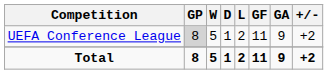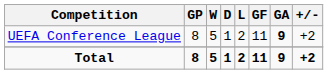(195, 37) lightgrey background -> (195, 37) no background
(282, 37) normal -> (282, 37) bold
